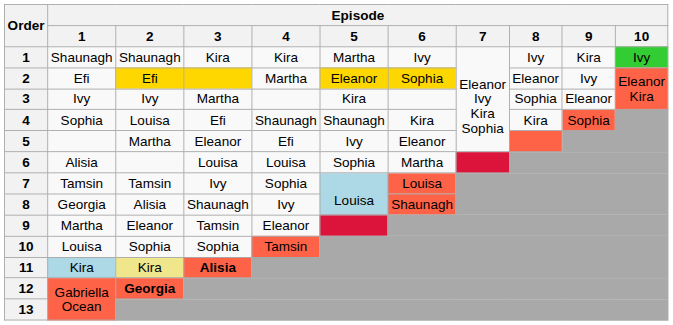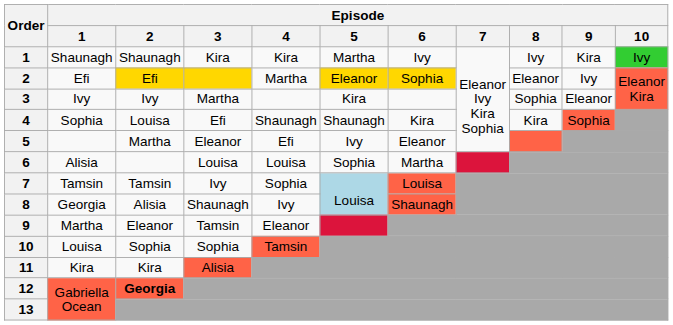(82, 267) lightblue background -> (82, 267) no background
(150, 267) khaki background -> (150, 267) no background
(218, 267) bold -> (218, 267) normal
